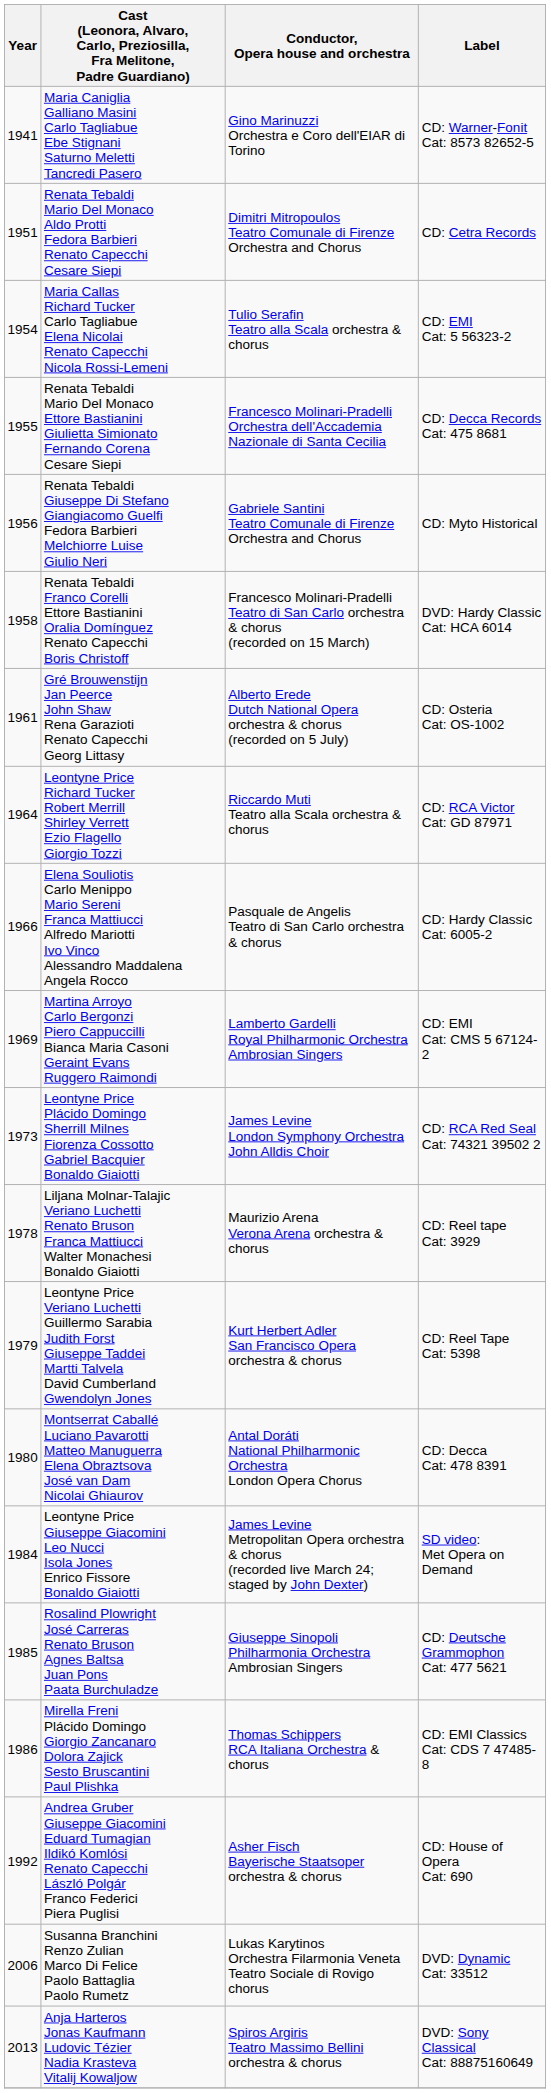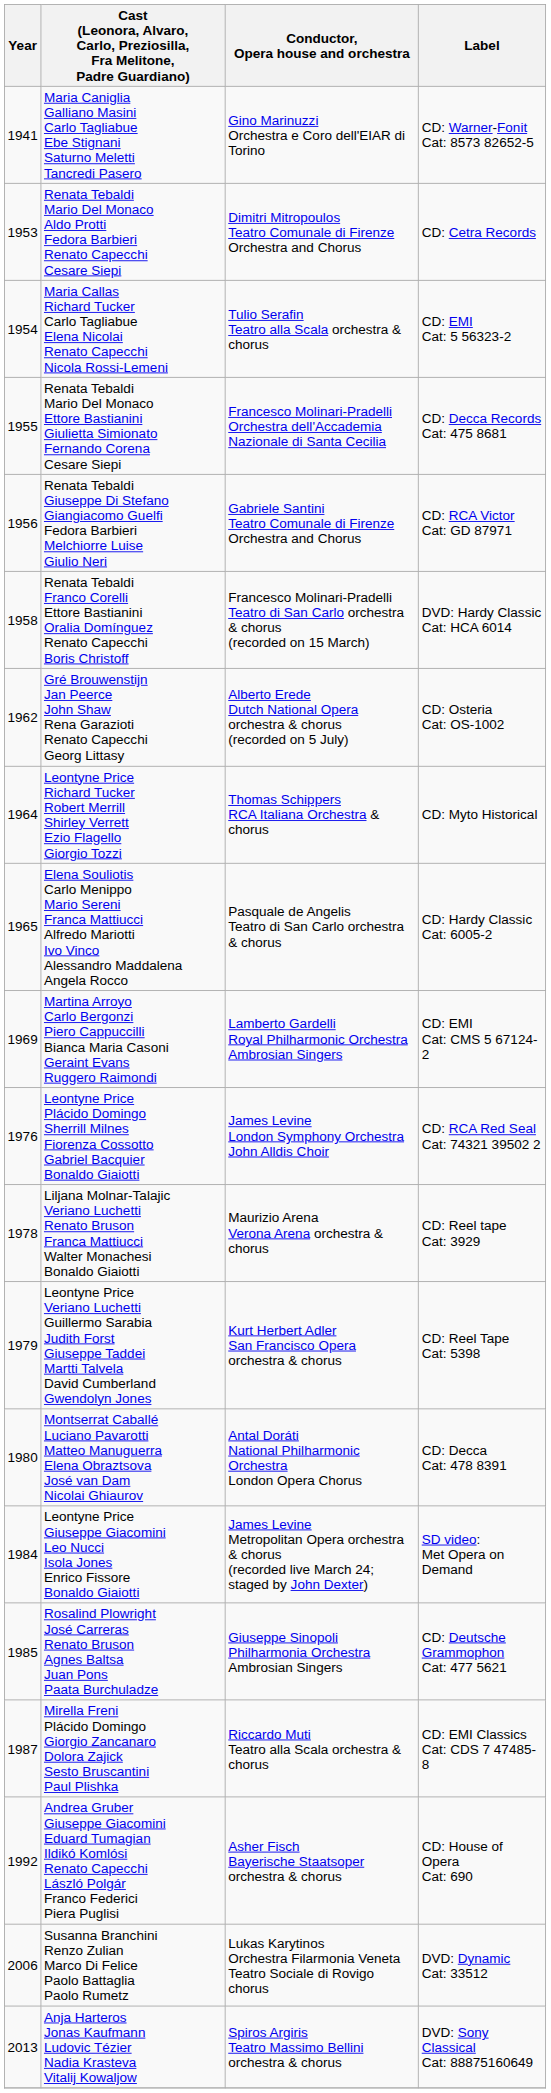(23, 232) 1951 -> (23, 232) 1953
(480, 523) CD: Myto Historical -> (468, 523) CD: RCA Victor Cat: GD 87971
(23, 717) 1961 -> (23, 717) 1962
(315, 815) Riccardo Muti Teatro alla Scala orchestra & chorus -> (304, 815) Thomas Schippers RCA Italiana Orchestra & chorus
(468, 815) CD: RCA Victor Cat: GD 87971 -> (480, 815) CD: Myto Historical
(23, 927) 1966 -> (23, 927) 1965
(23, 1136) 1973 -> (23, 1136) 1976
(23, 1749) 1986 -> (23, 1749) 1987
(304, 1749) Thomas Schippers RCA Italiana Orchestra & chorus -> (315, 1749) Riccardo Muti Teatro alla Scala orchestra & chorus
